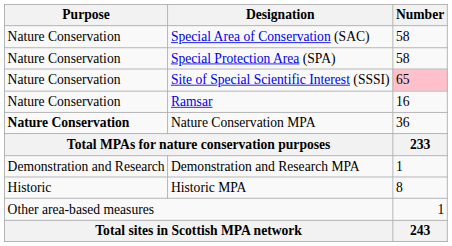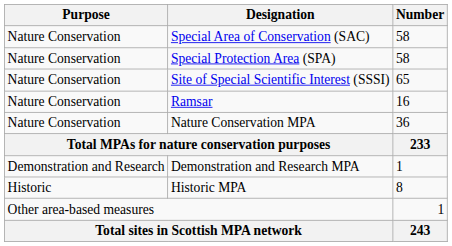(403, 79) pink background -> (403, 79) no background
(68, 123) bold -> (64, 123) normal
